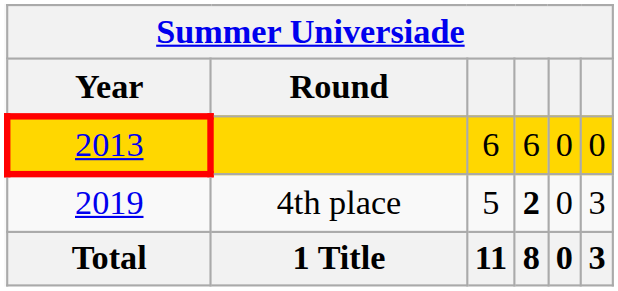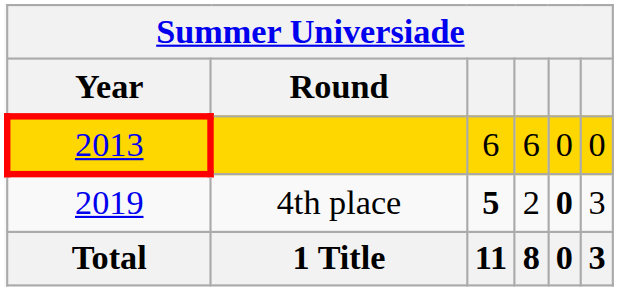(491, 202) normal -> (491, 202) bold
(531, 202) bold -> (531, 202) normal
(564, 202) normal -> (564, 202) bold
